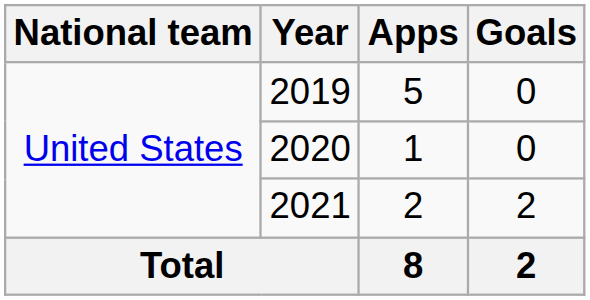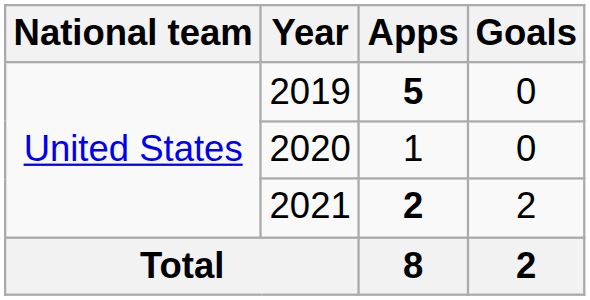(413, 91) normal -> (413, 91) bold
(413, 206) normal -> (413, 206) bold
